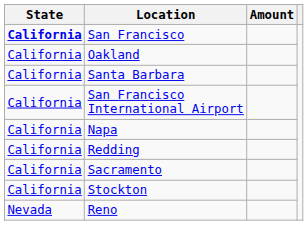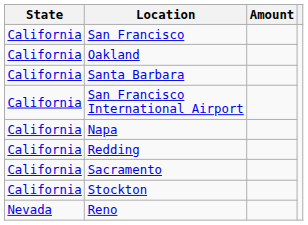(45, 35) bold -> (45, 35) normal
